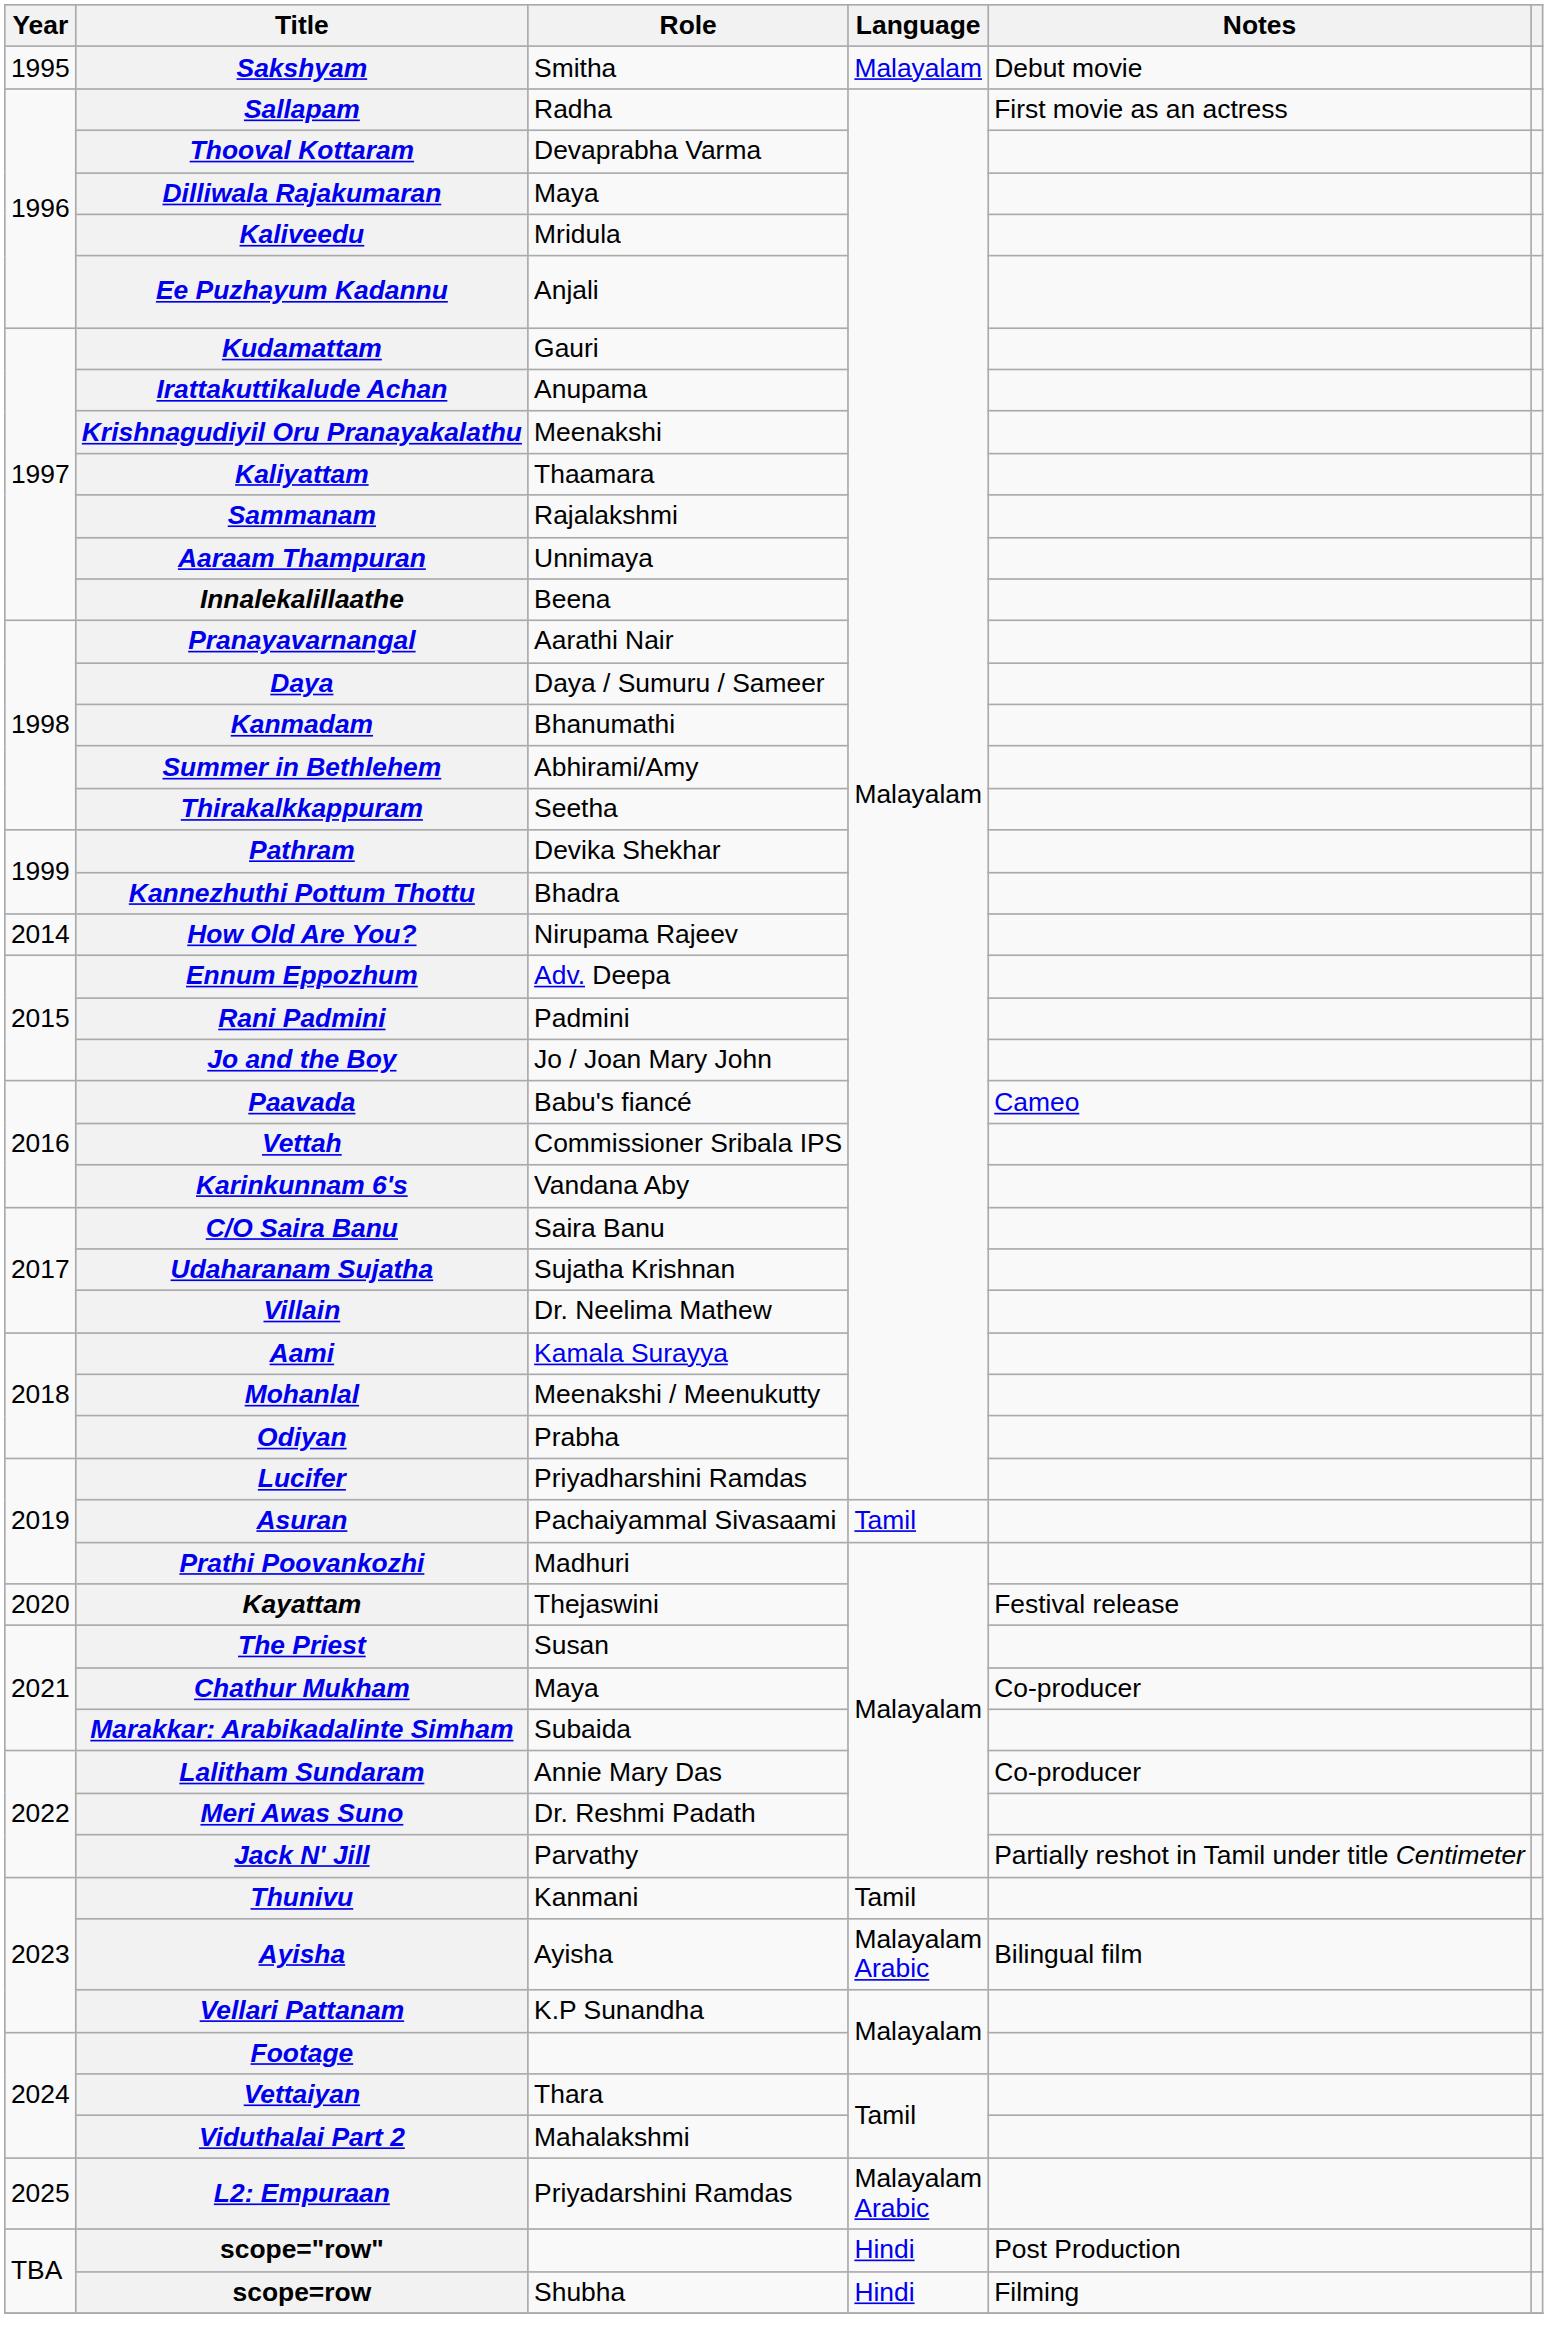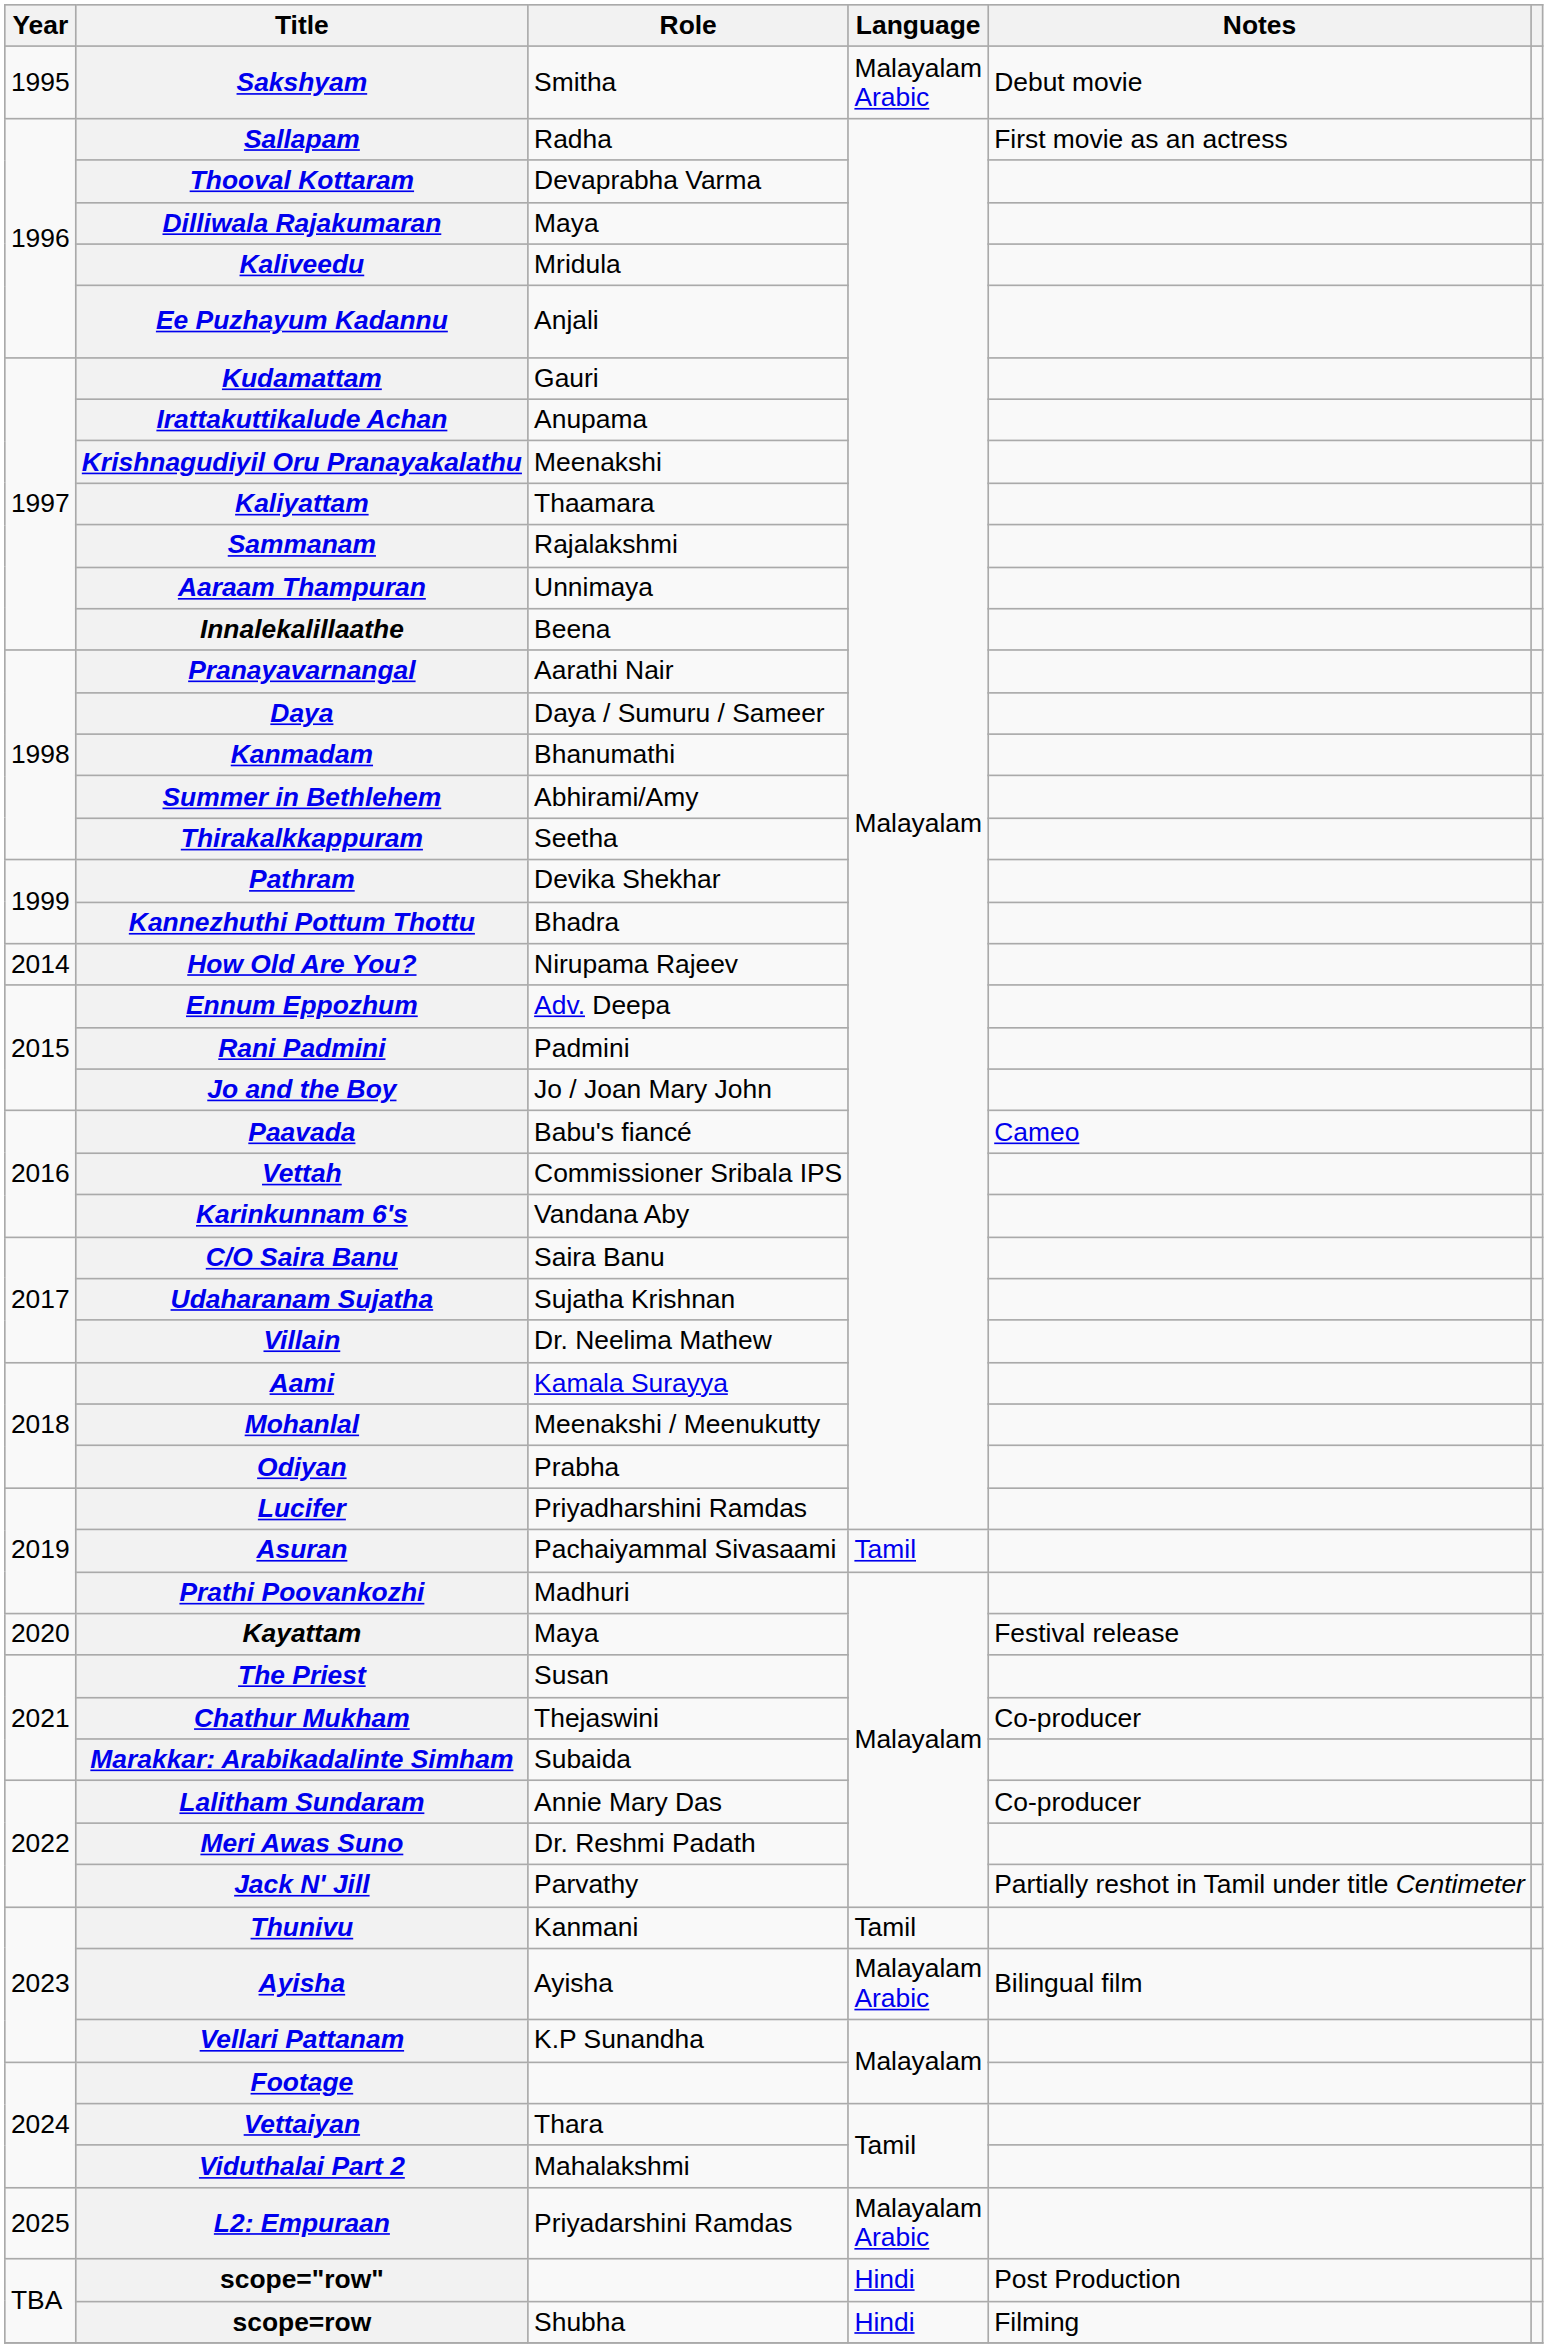(918, 67) Malayalam -> (918, 82) Malayalam Arabic
(596, 1604) Thejaswini -> (566, 1633) Maya
(566, 1688) Maya -> (596, 1717) Thejaswini
